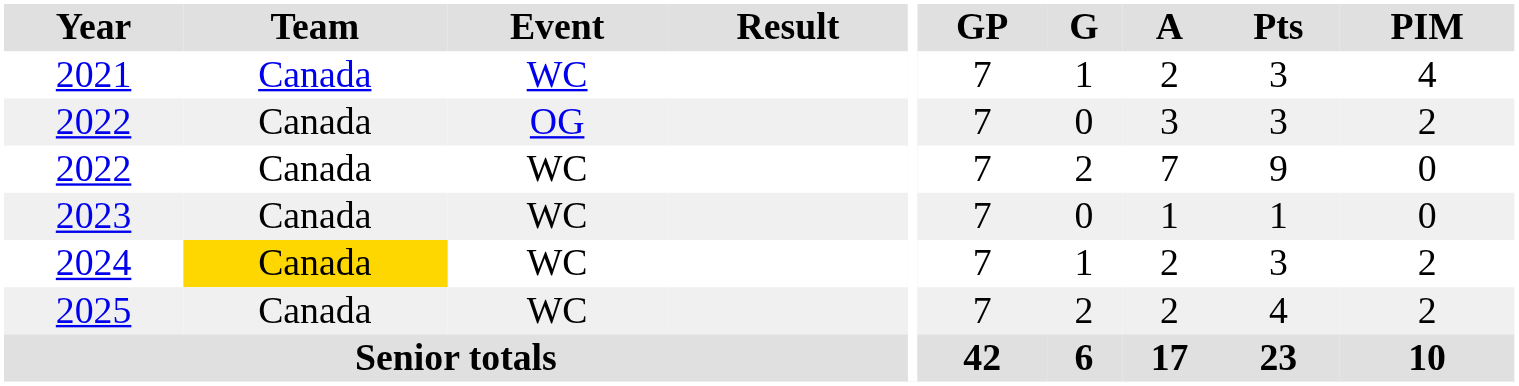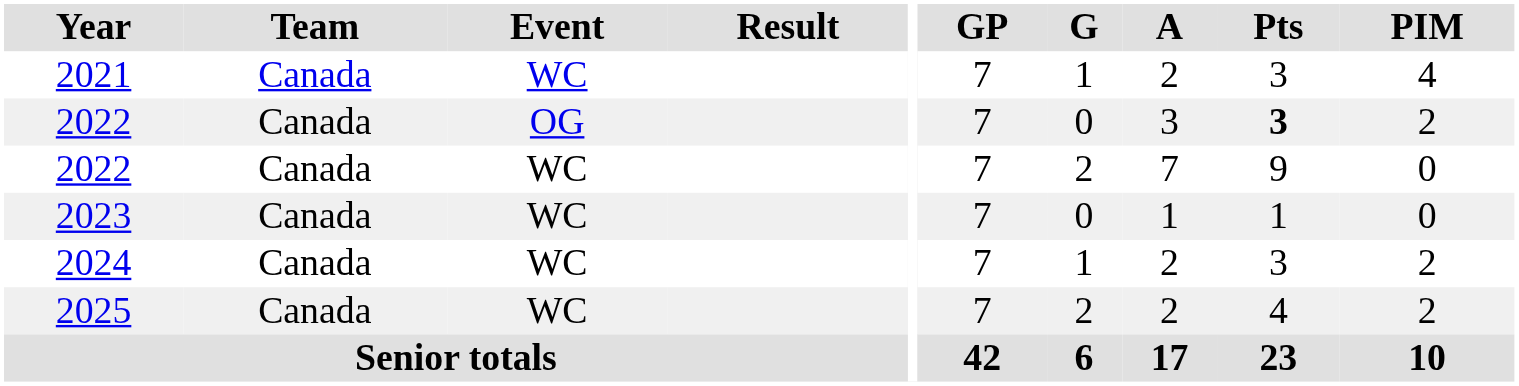(1278, 121) normal -> (1278, 121) bold
(315, 262) gold background -> (315, 262) no background
